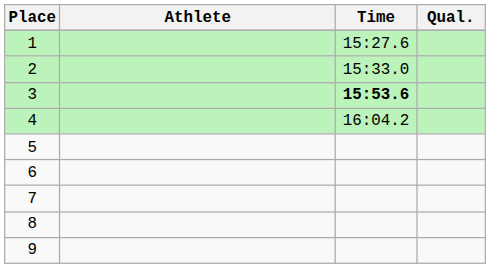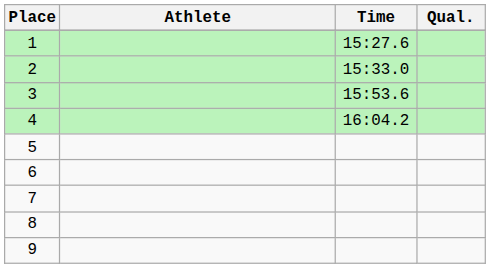(376, 95) bold -> (376, 95) normal
